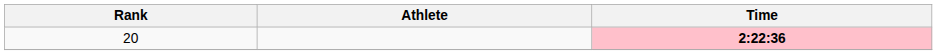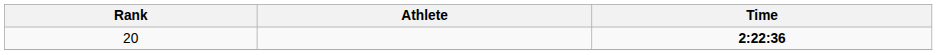(762, 38) pink background -> (762, 38) no background
